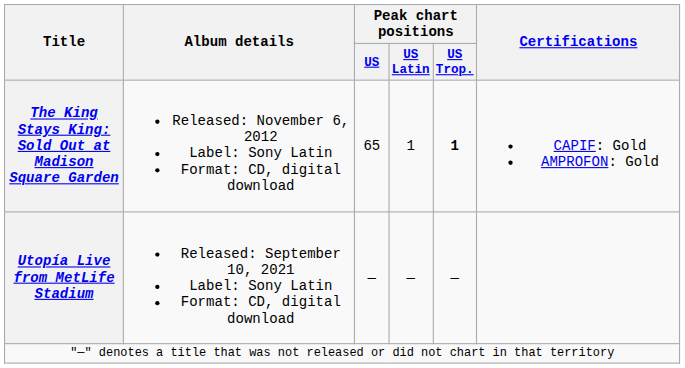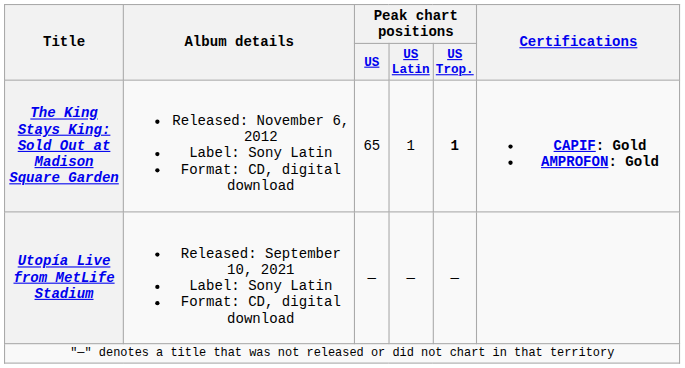(578, 154) normal -> (578, 154) bold
